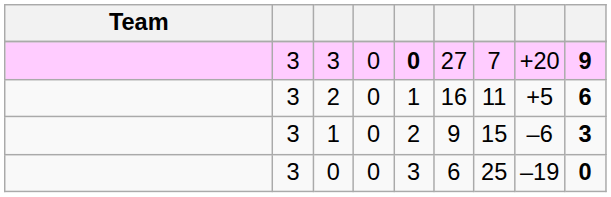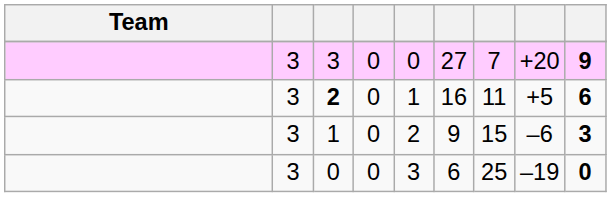(414, 60) bold -> (414, 60) normal
(333, 97) normal -> (333, 97) bold
